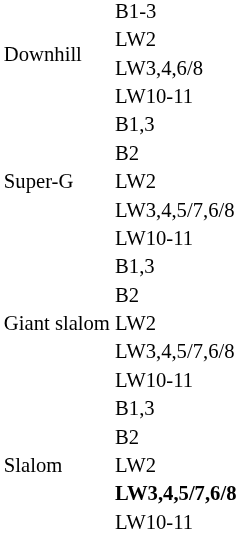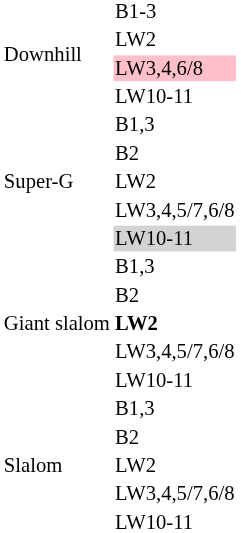(159, 68) no background -> (159, 68) pink background
(154, 238) no background -> (154, 238) lightgrey background
(136, 323) normal -> (137, 323) bold
(176, 493) bold -> (175, 493) normal
